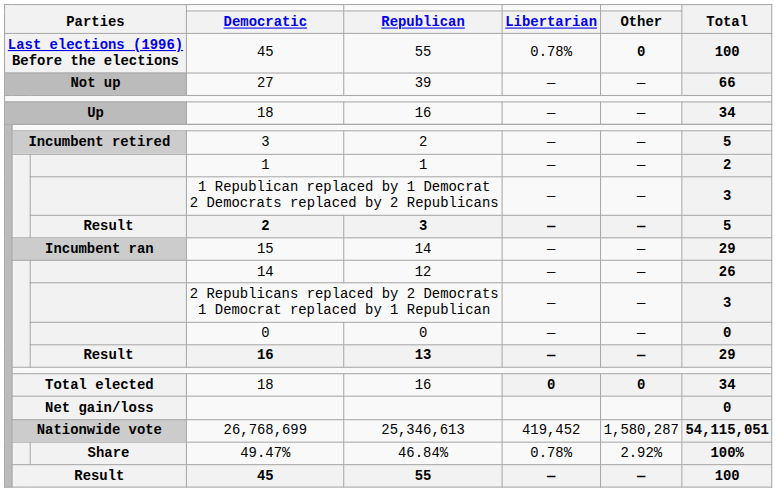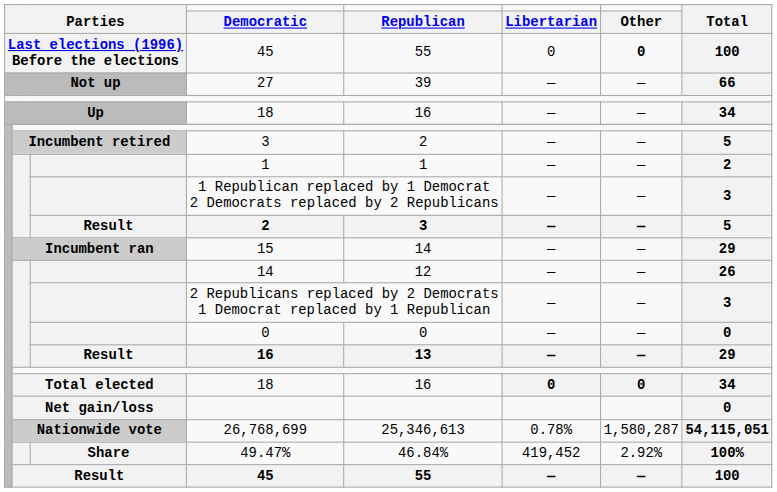(551, 53) 0.78% -> (551, 53) 0
(551, 431) 419,452 -> (551, 431) 0.78%
(551, 453) 0.78% -> (551, 453) 419,452
